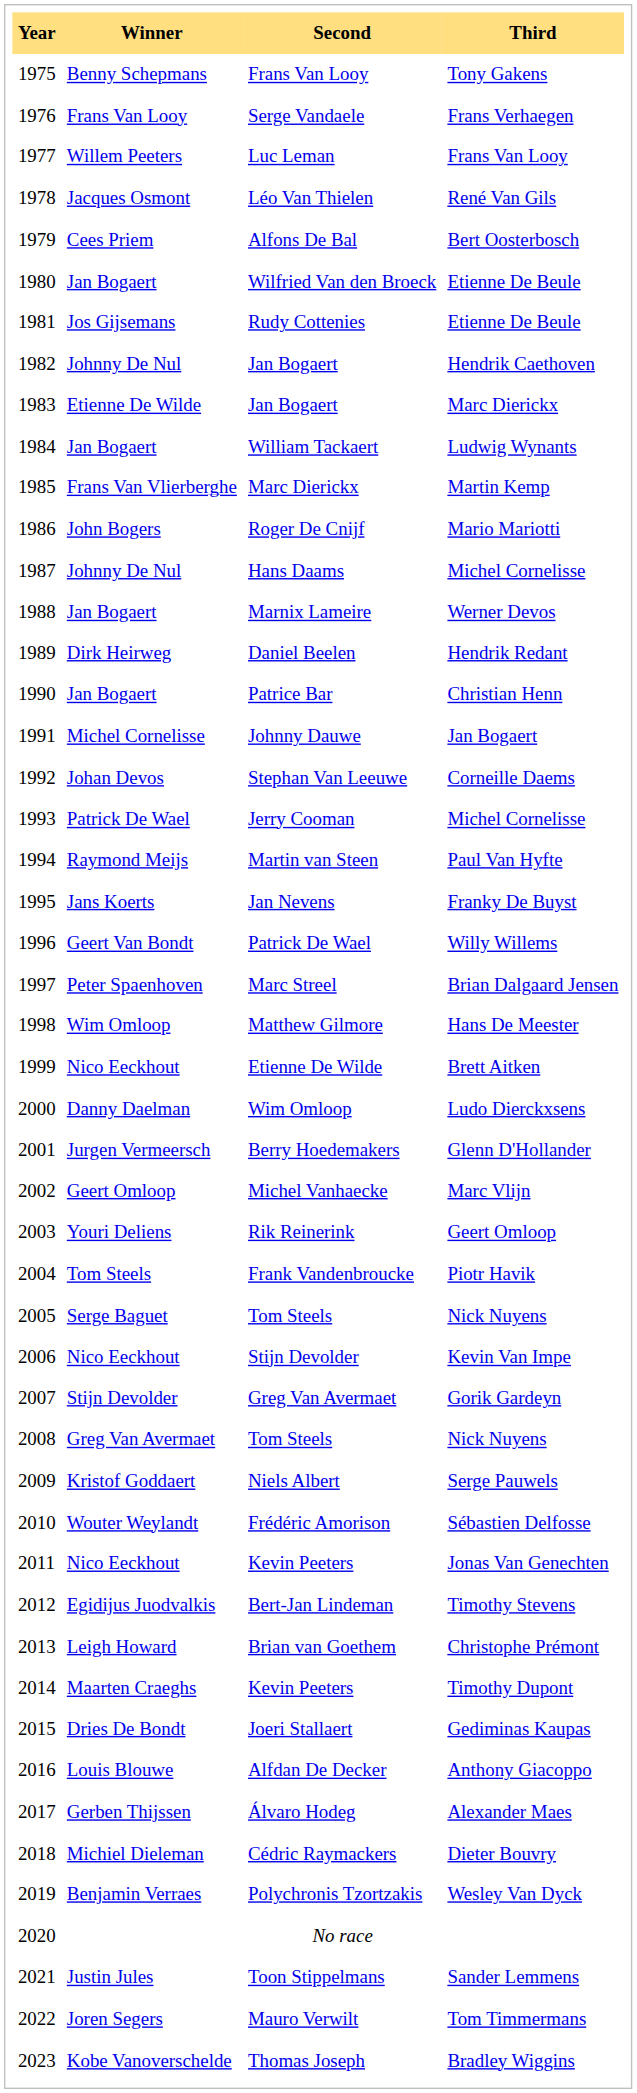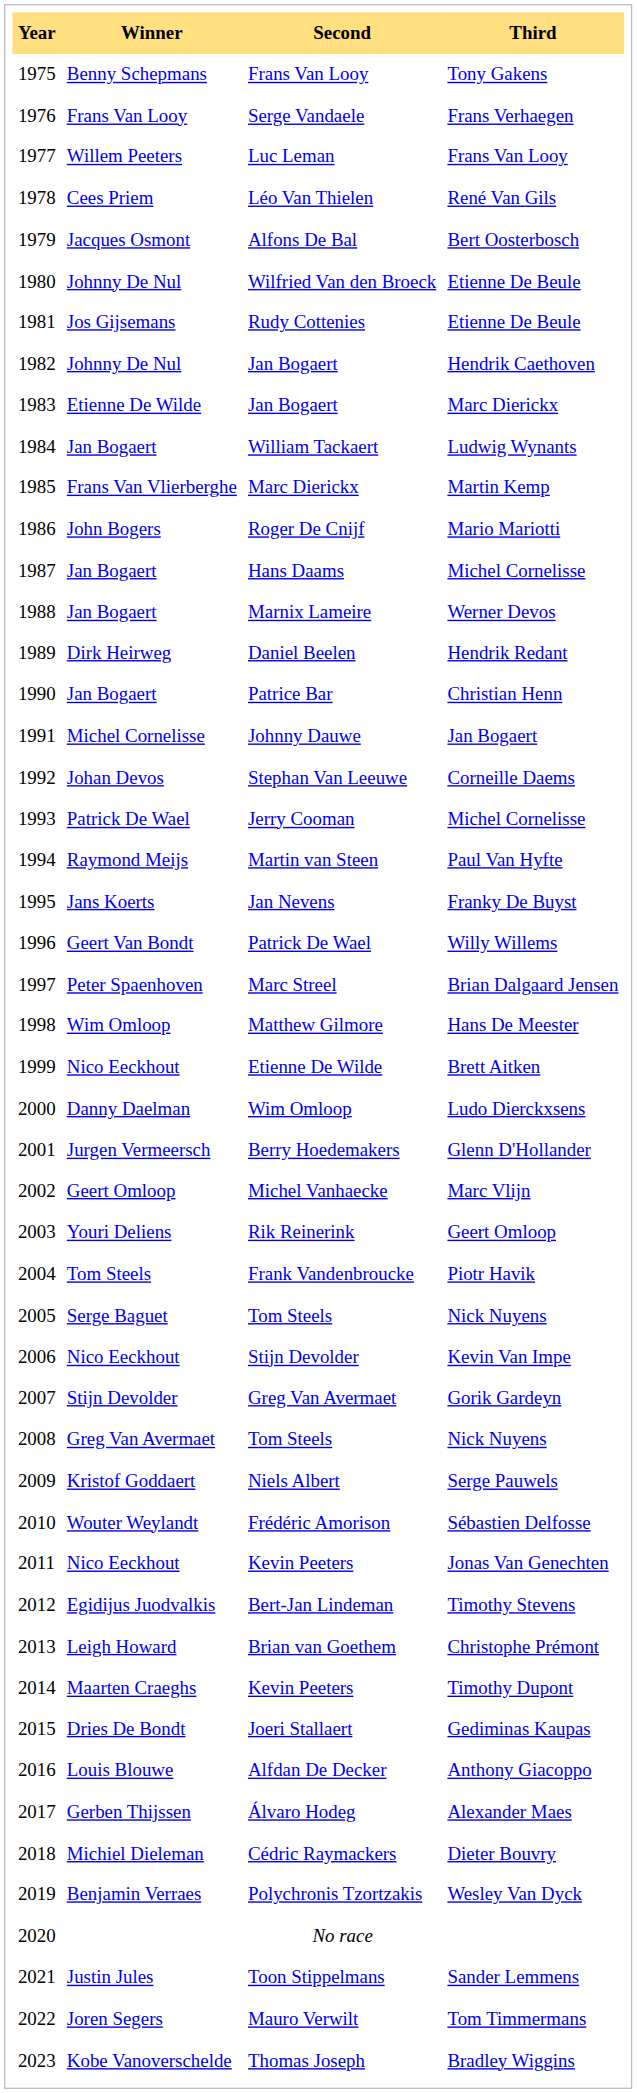(128, 198) Jacques Osmont -> (110, 198) Cees Priem
(110, 239) Cees Priem -> (128, 239) Jacques Osmont
(112, 281) Jan Bogaert -> (124, 281) Johnny De Nul
(124, 570) Johnny De Nul -> (112, 570) Jan Bogaert
